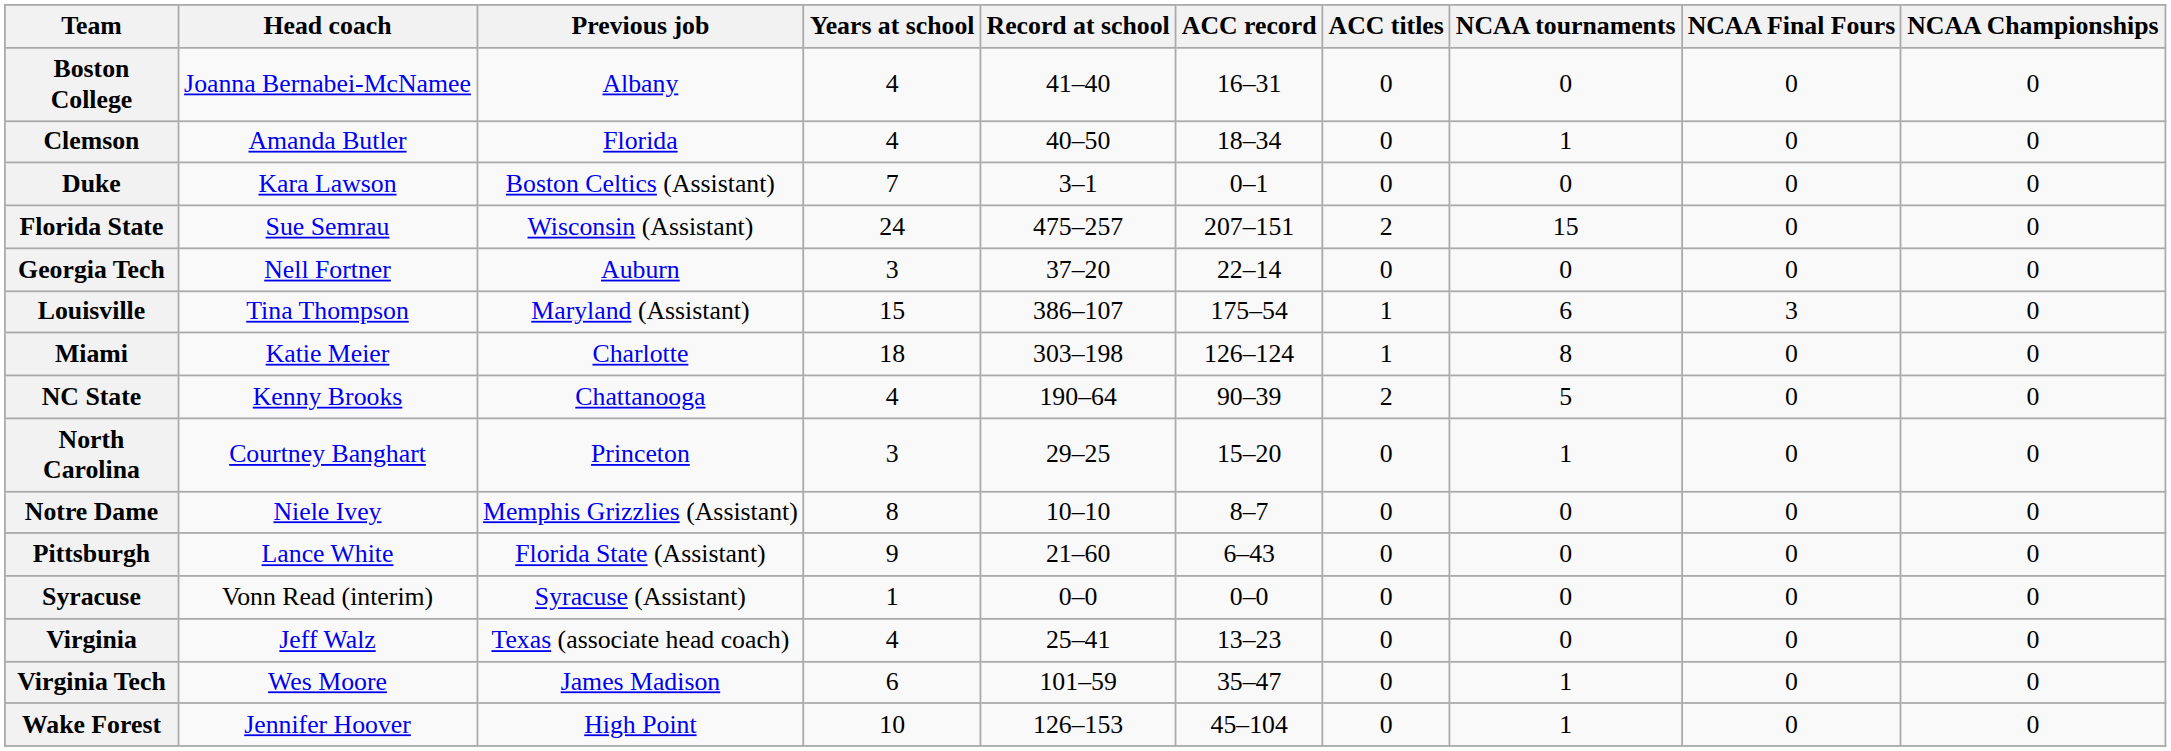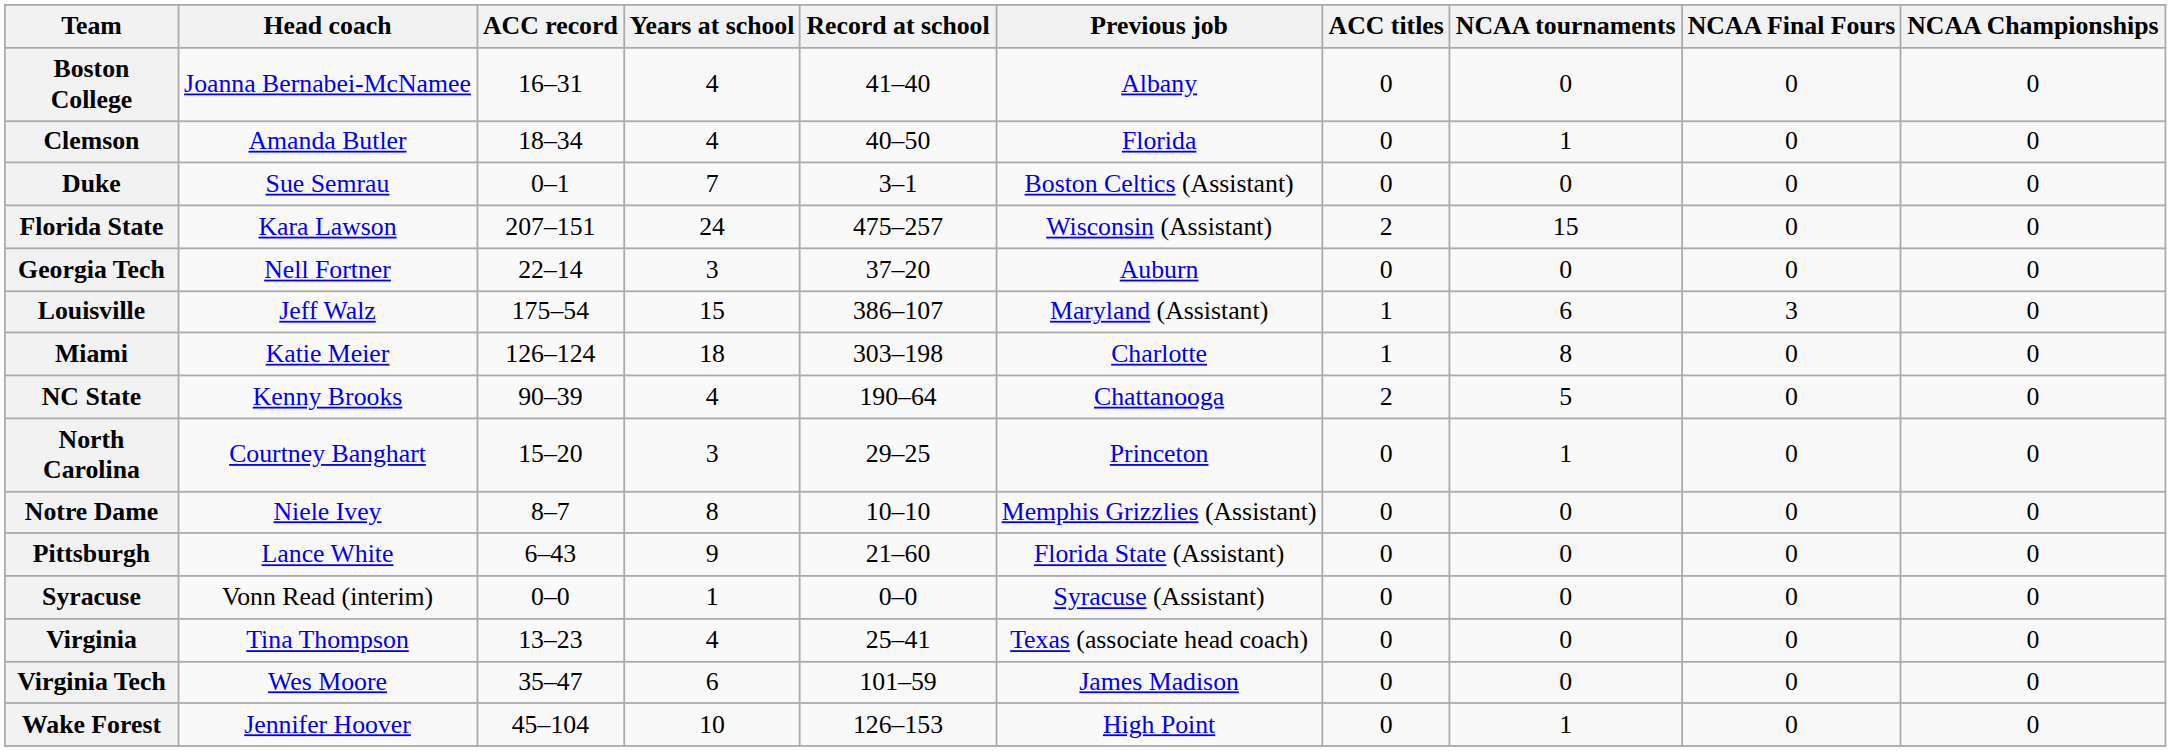columns swapped: (640, 26) <-> (1249, 26)
(328, 184) Kara Lawson -> (328, 184) Sue Semrau
(328, 226) Sue Semrau -> (328, 226) Kara Lawson
(328, 311) Tina Thompson -> (328, 311) Jeff Walz
(328, 639) Jeff Walz -> (328, 639) Tina Thompson
(1566, 682) 1 -> (1566, 682) 0
